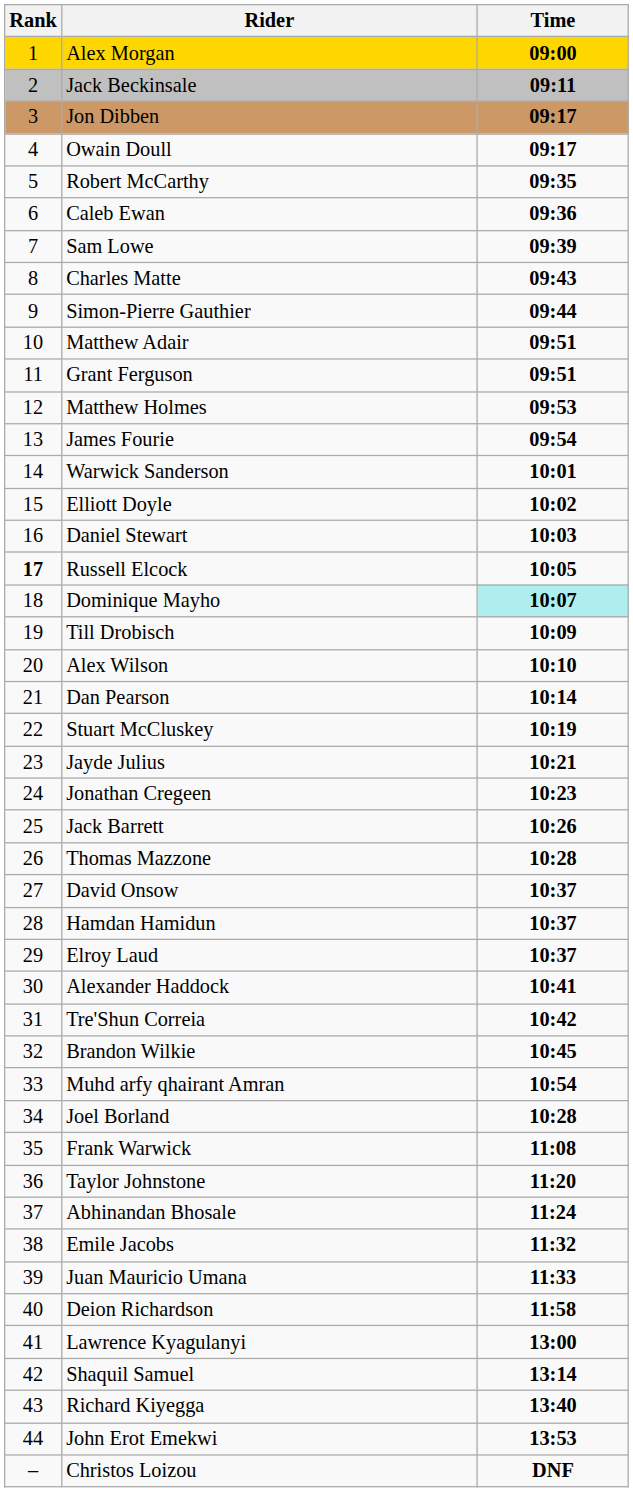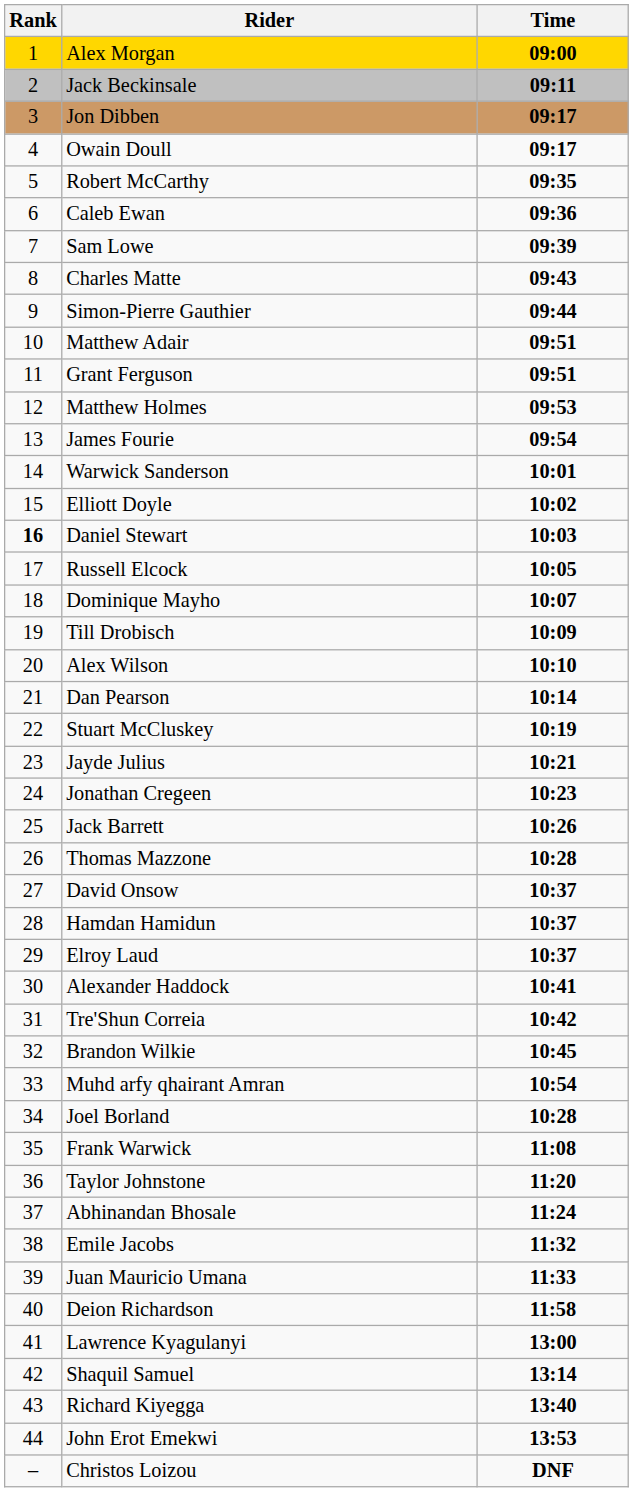(33, 536) normal -> (33, 536) bold
(33, 568) bold -> (33, 568) normal
(553, 600) paleturquoise background -> (553, 600) no background
